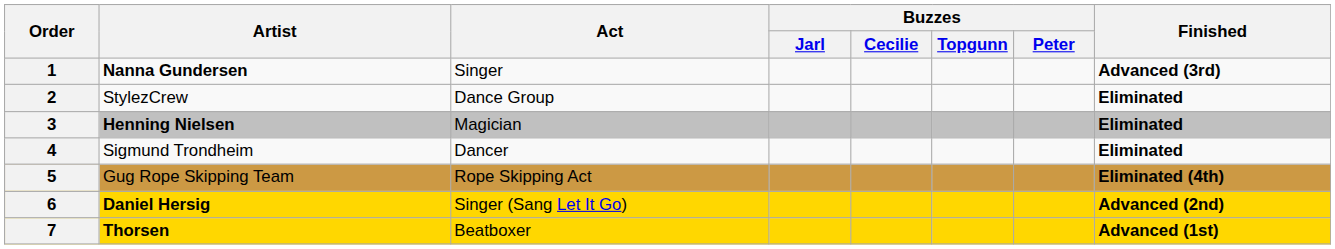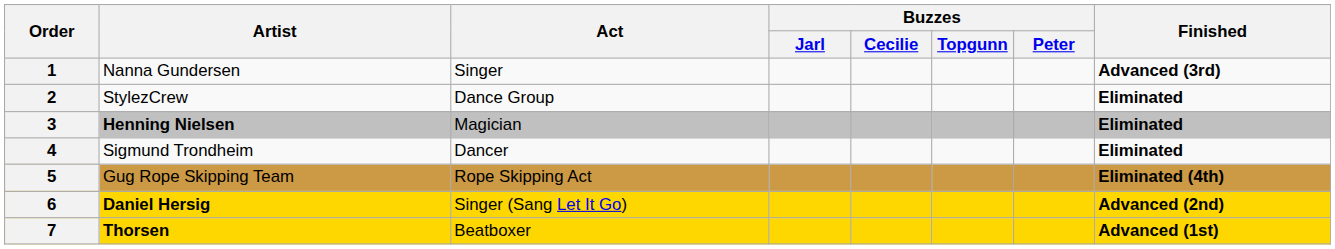(175, 71) bold -> (172, 71) normal
